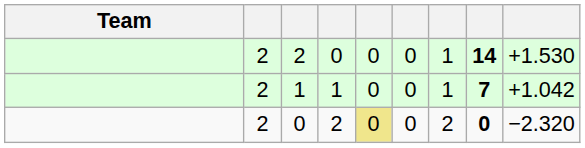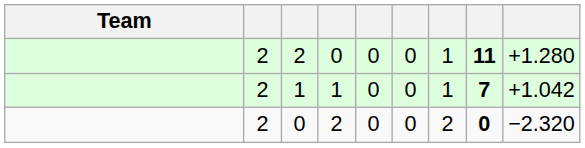(484, 55) 14 -> (484, 55) 11
(542, 55) +1.530 -> (542, 55) +1.280
(373, 124) khaki background -> (373, 124) no background
